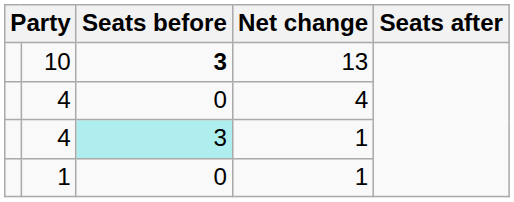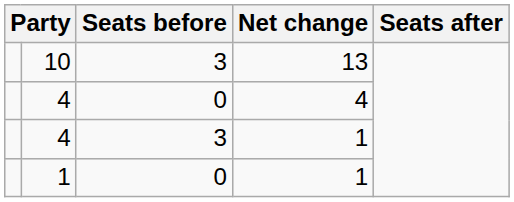(220, 61) bold -> (220, 61) normal
(220, 138) paleturquoise background -> (220, 138) no background
